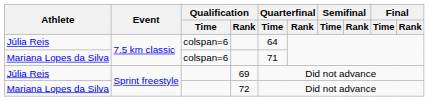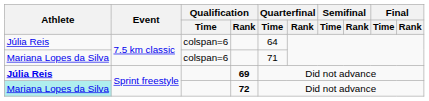(28, 73) normal -> (29, 73) bold
(244, 73) normal -> (244, 73) bold
(58, 89) no background -> (58, 89) paleturquoise background
(244, 89) normal -> (244, 89) bold
